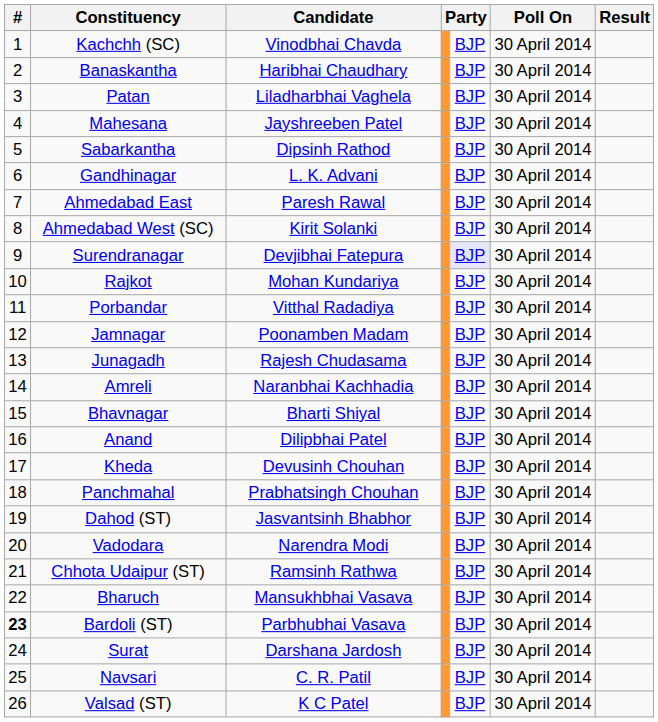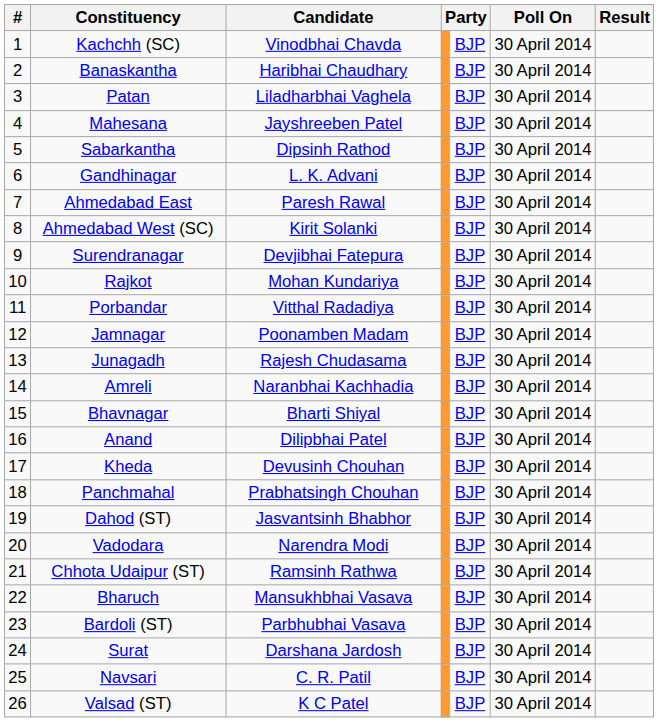(470, 255) lavender background -> (470, 255) no background
(18, 624) bold -> (18, 624) normal
